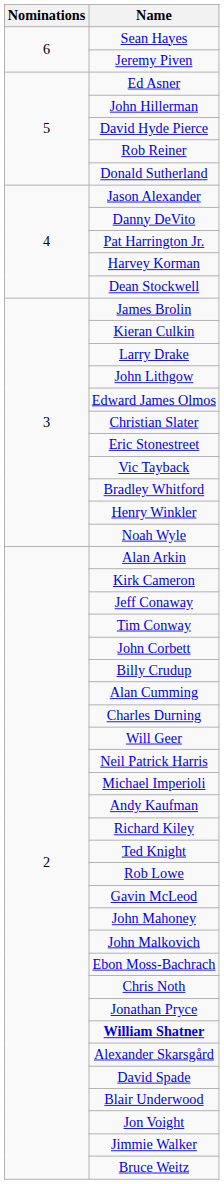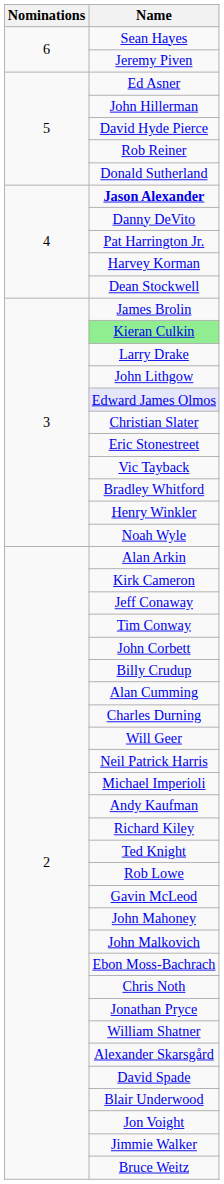(154, 196) normal -> (154, 196) bold
(154, 331) no background -> (154, 331) lightgreen background
(154, 399) no background -> (154, 399) lavender background
(154, 1032) bold -> (154, 1032) normal
